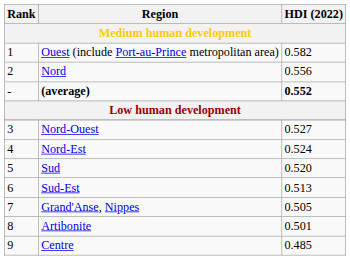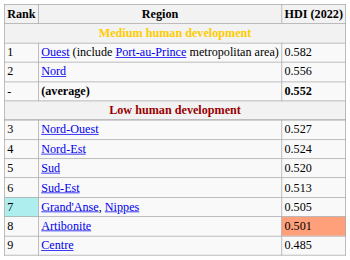(10, 206) no background -> (10, 206) paleturquoise background
(298, 226) no background -> (298, 226) lightsalmon background
